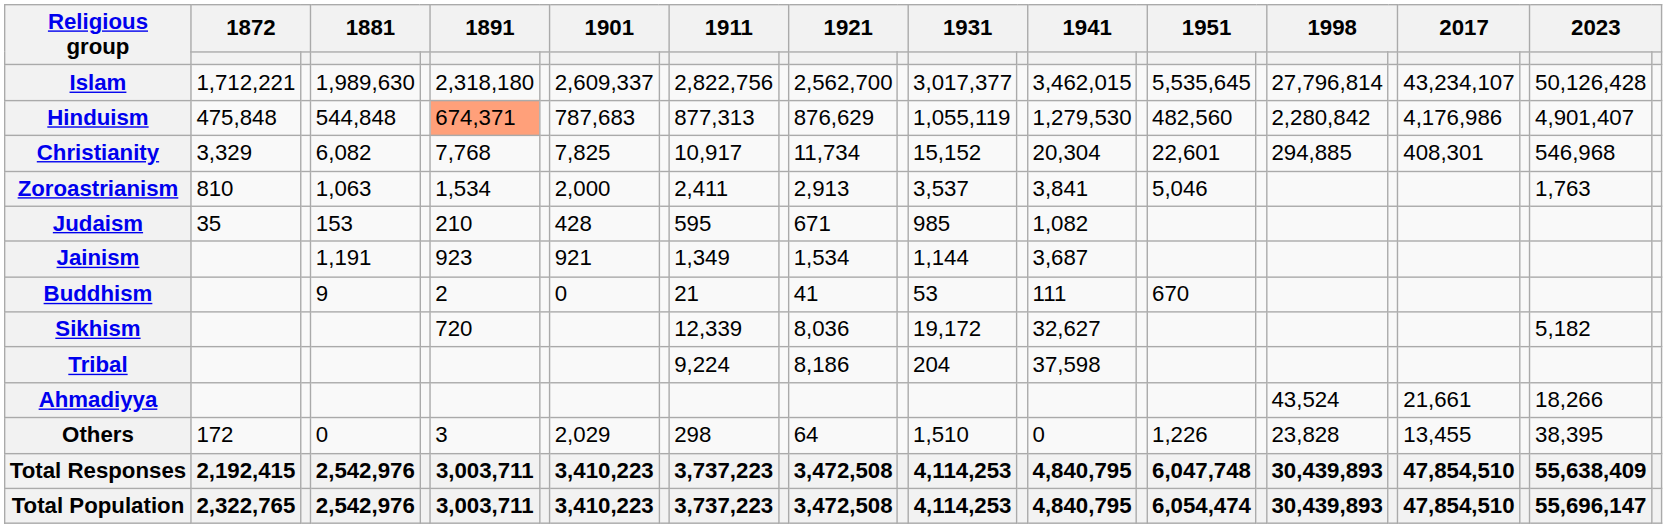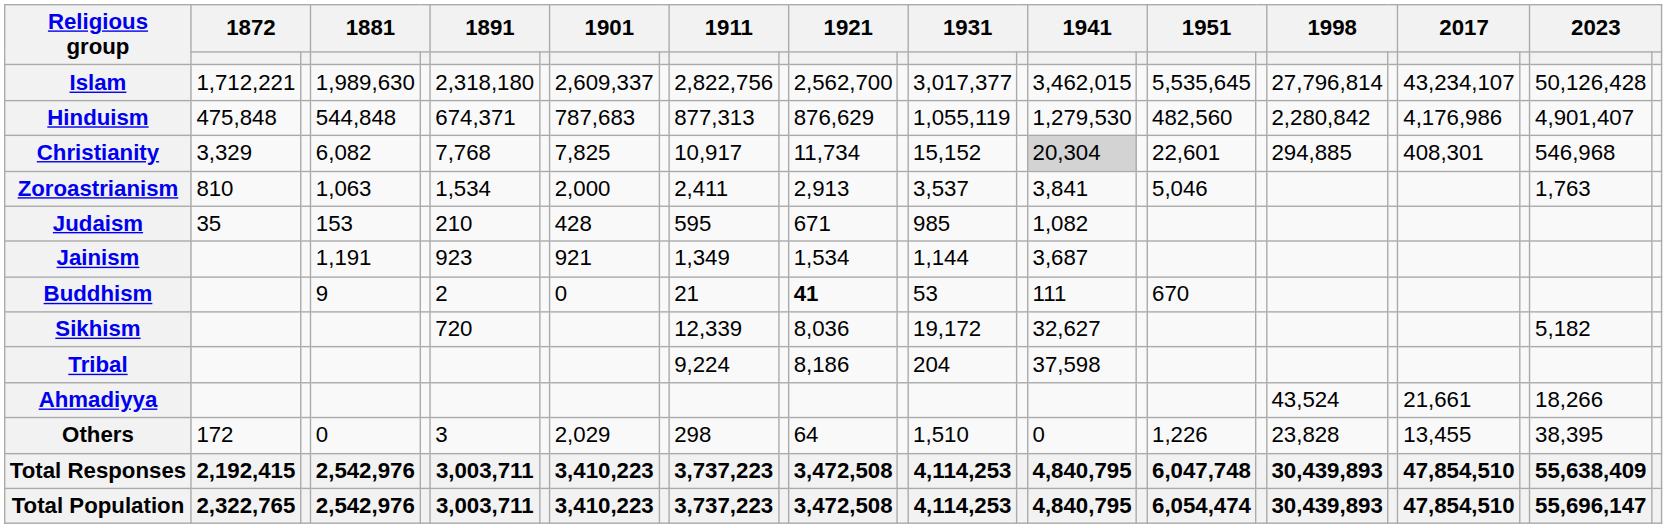(475, 117) lightsalmon background -> (475, 117) no background
(1067, 152) no background -> (1067, 152) lightgrey background
(806, 294) normal -> (806, 294) bold
